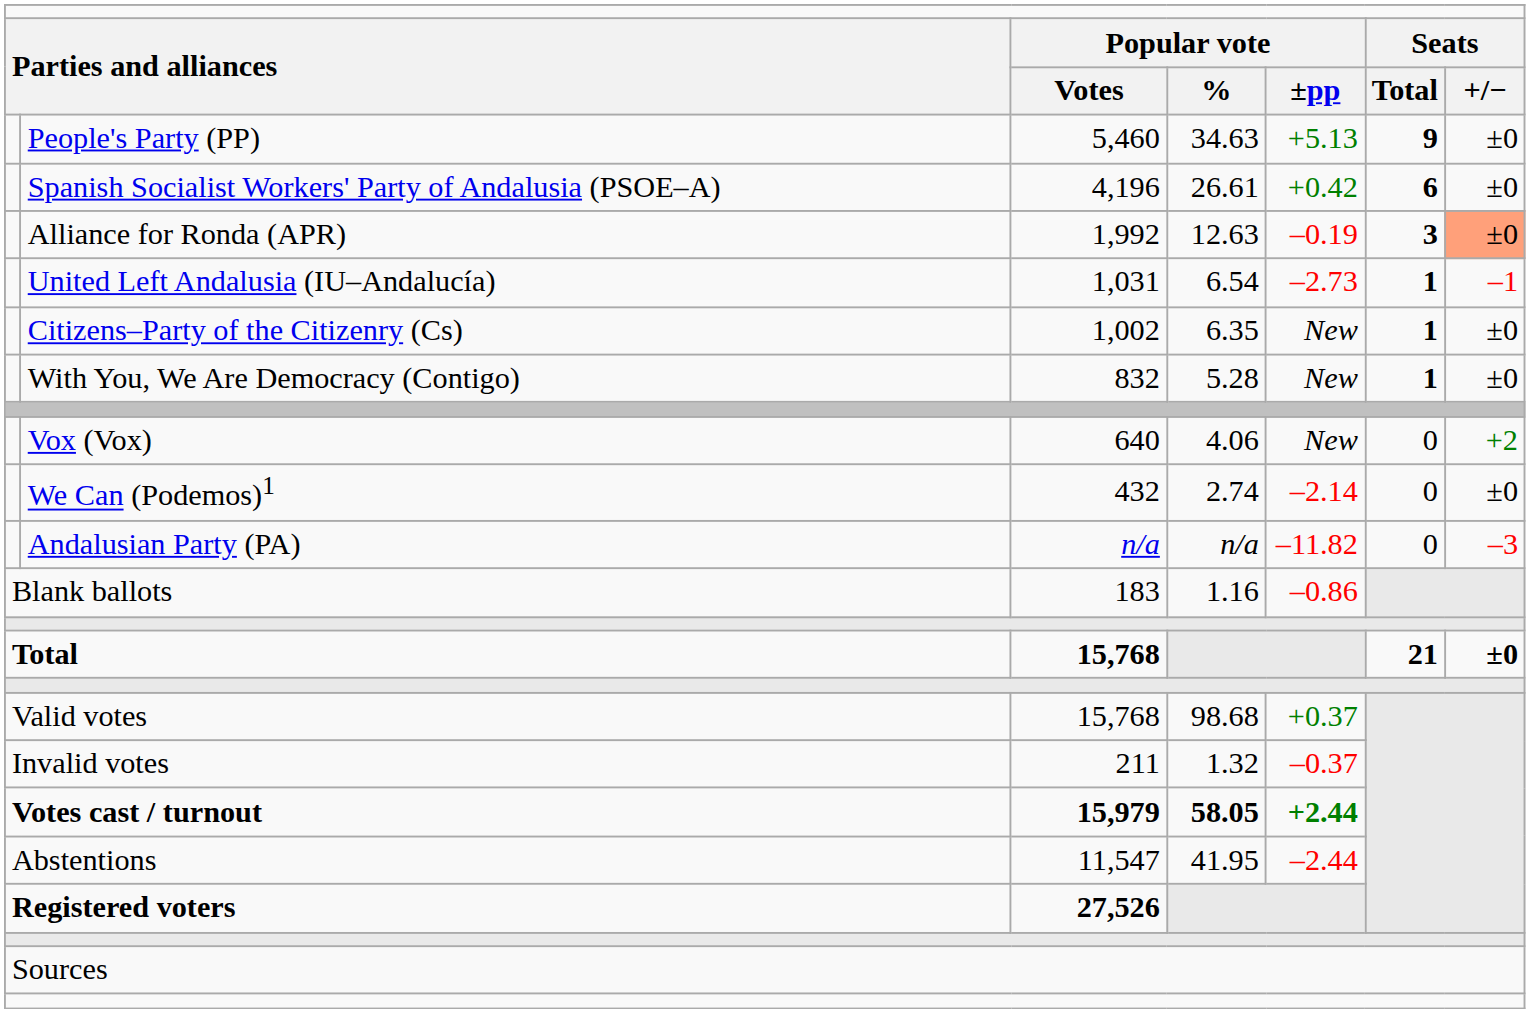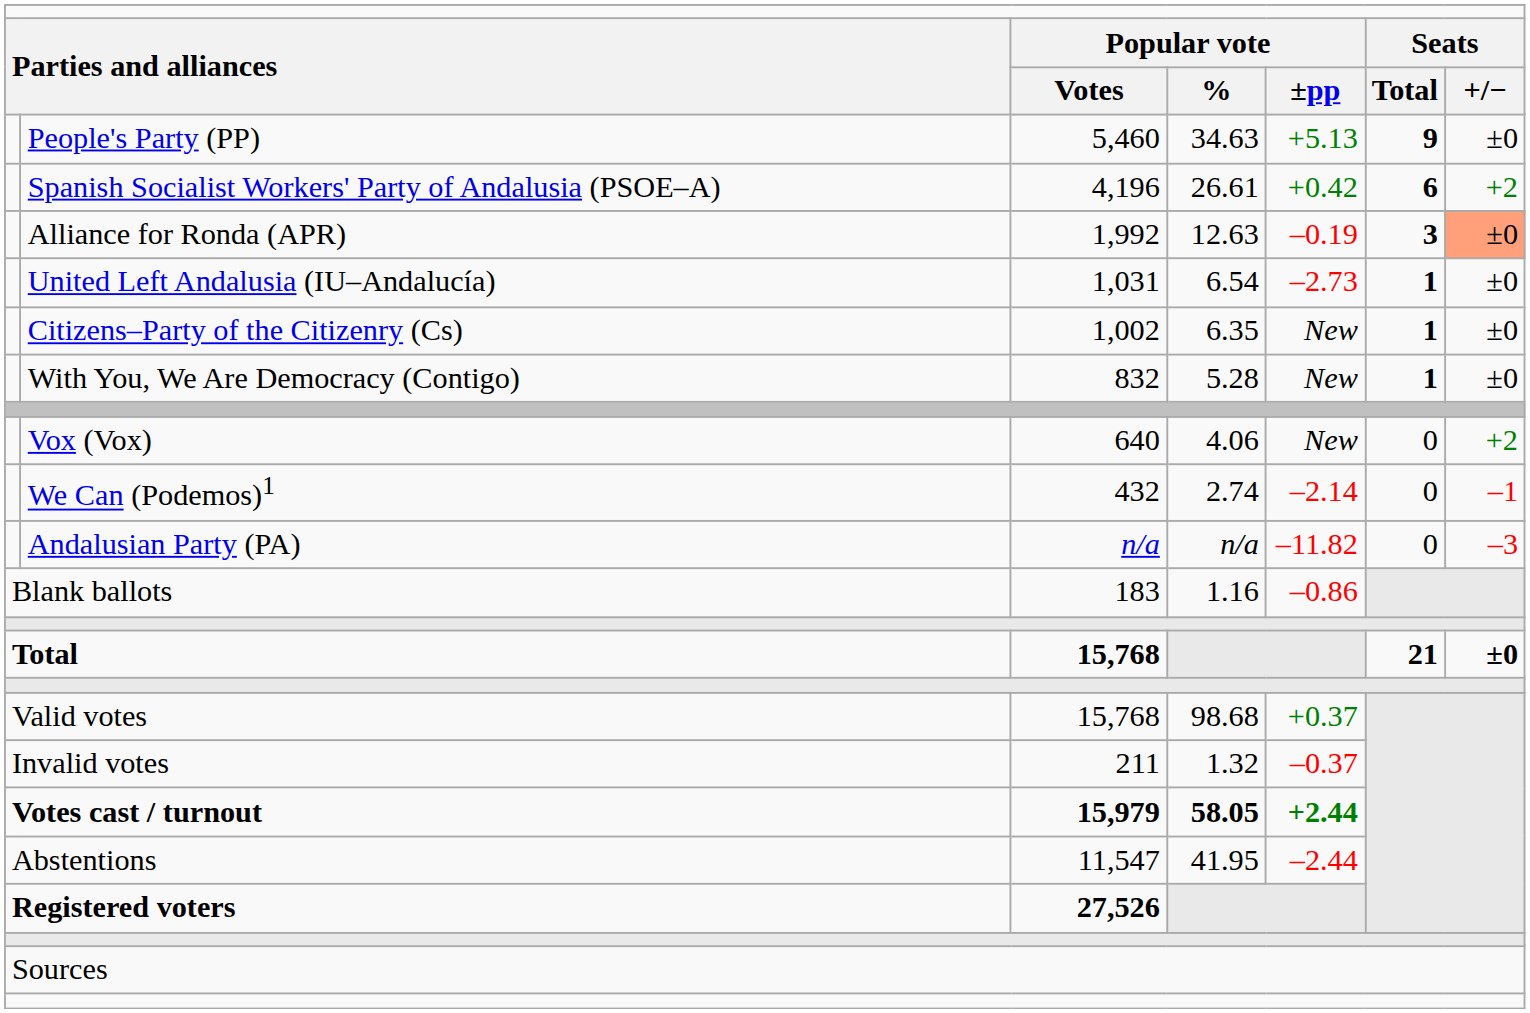(1502, 186) ±0 -> (1502, 186) +2
(1503, 282) –1 -> (1502, 282) ±0
(1502, 492) ±0 -> (1503, 492) –1
